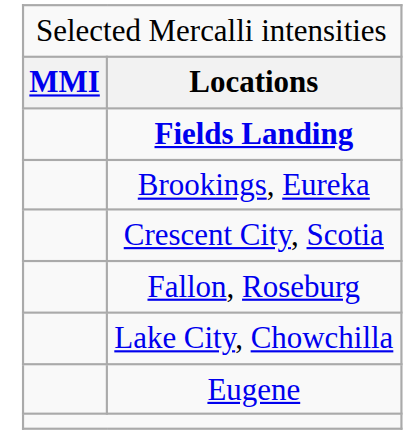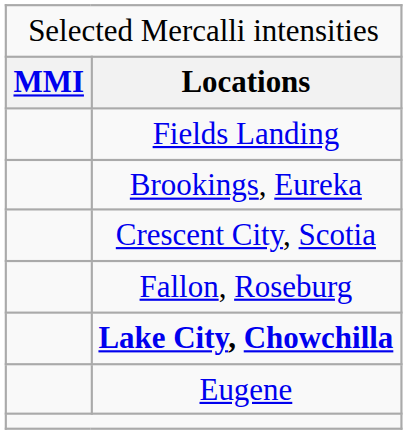(254, 133) bold -> (246, 133) normal
(254, 337) normal -> (246, 337) bold
